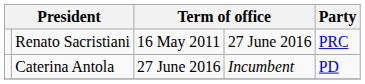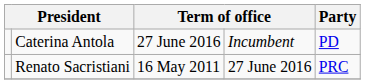rows swapped: (73, 41) <-> (65, 66)
